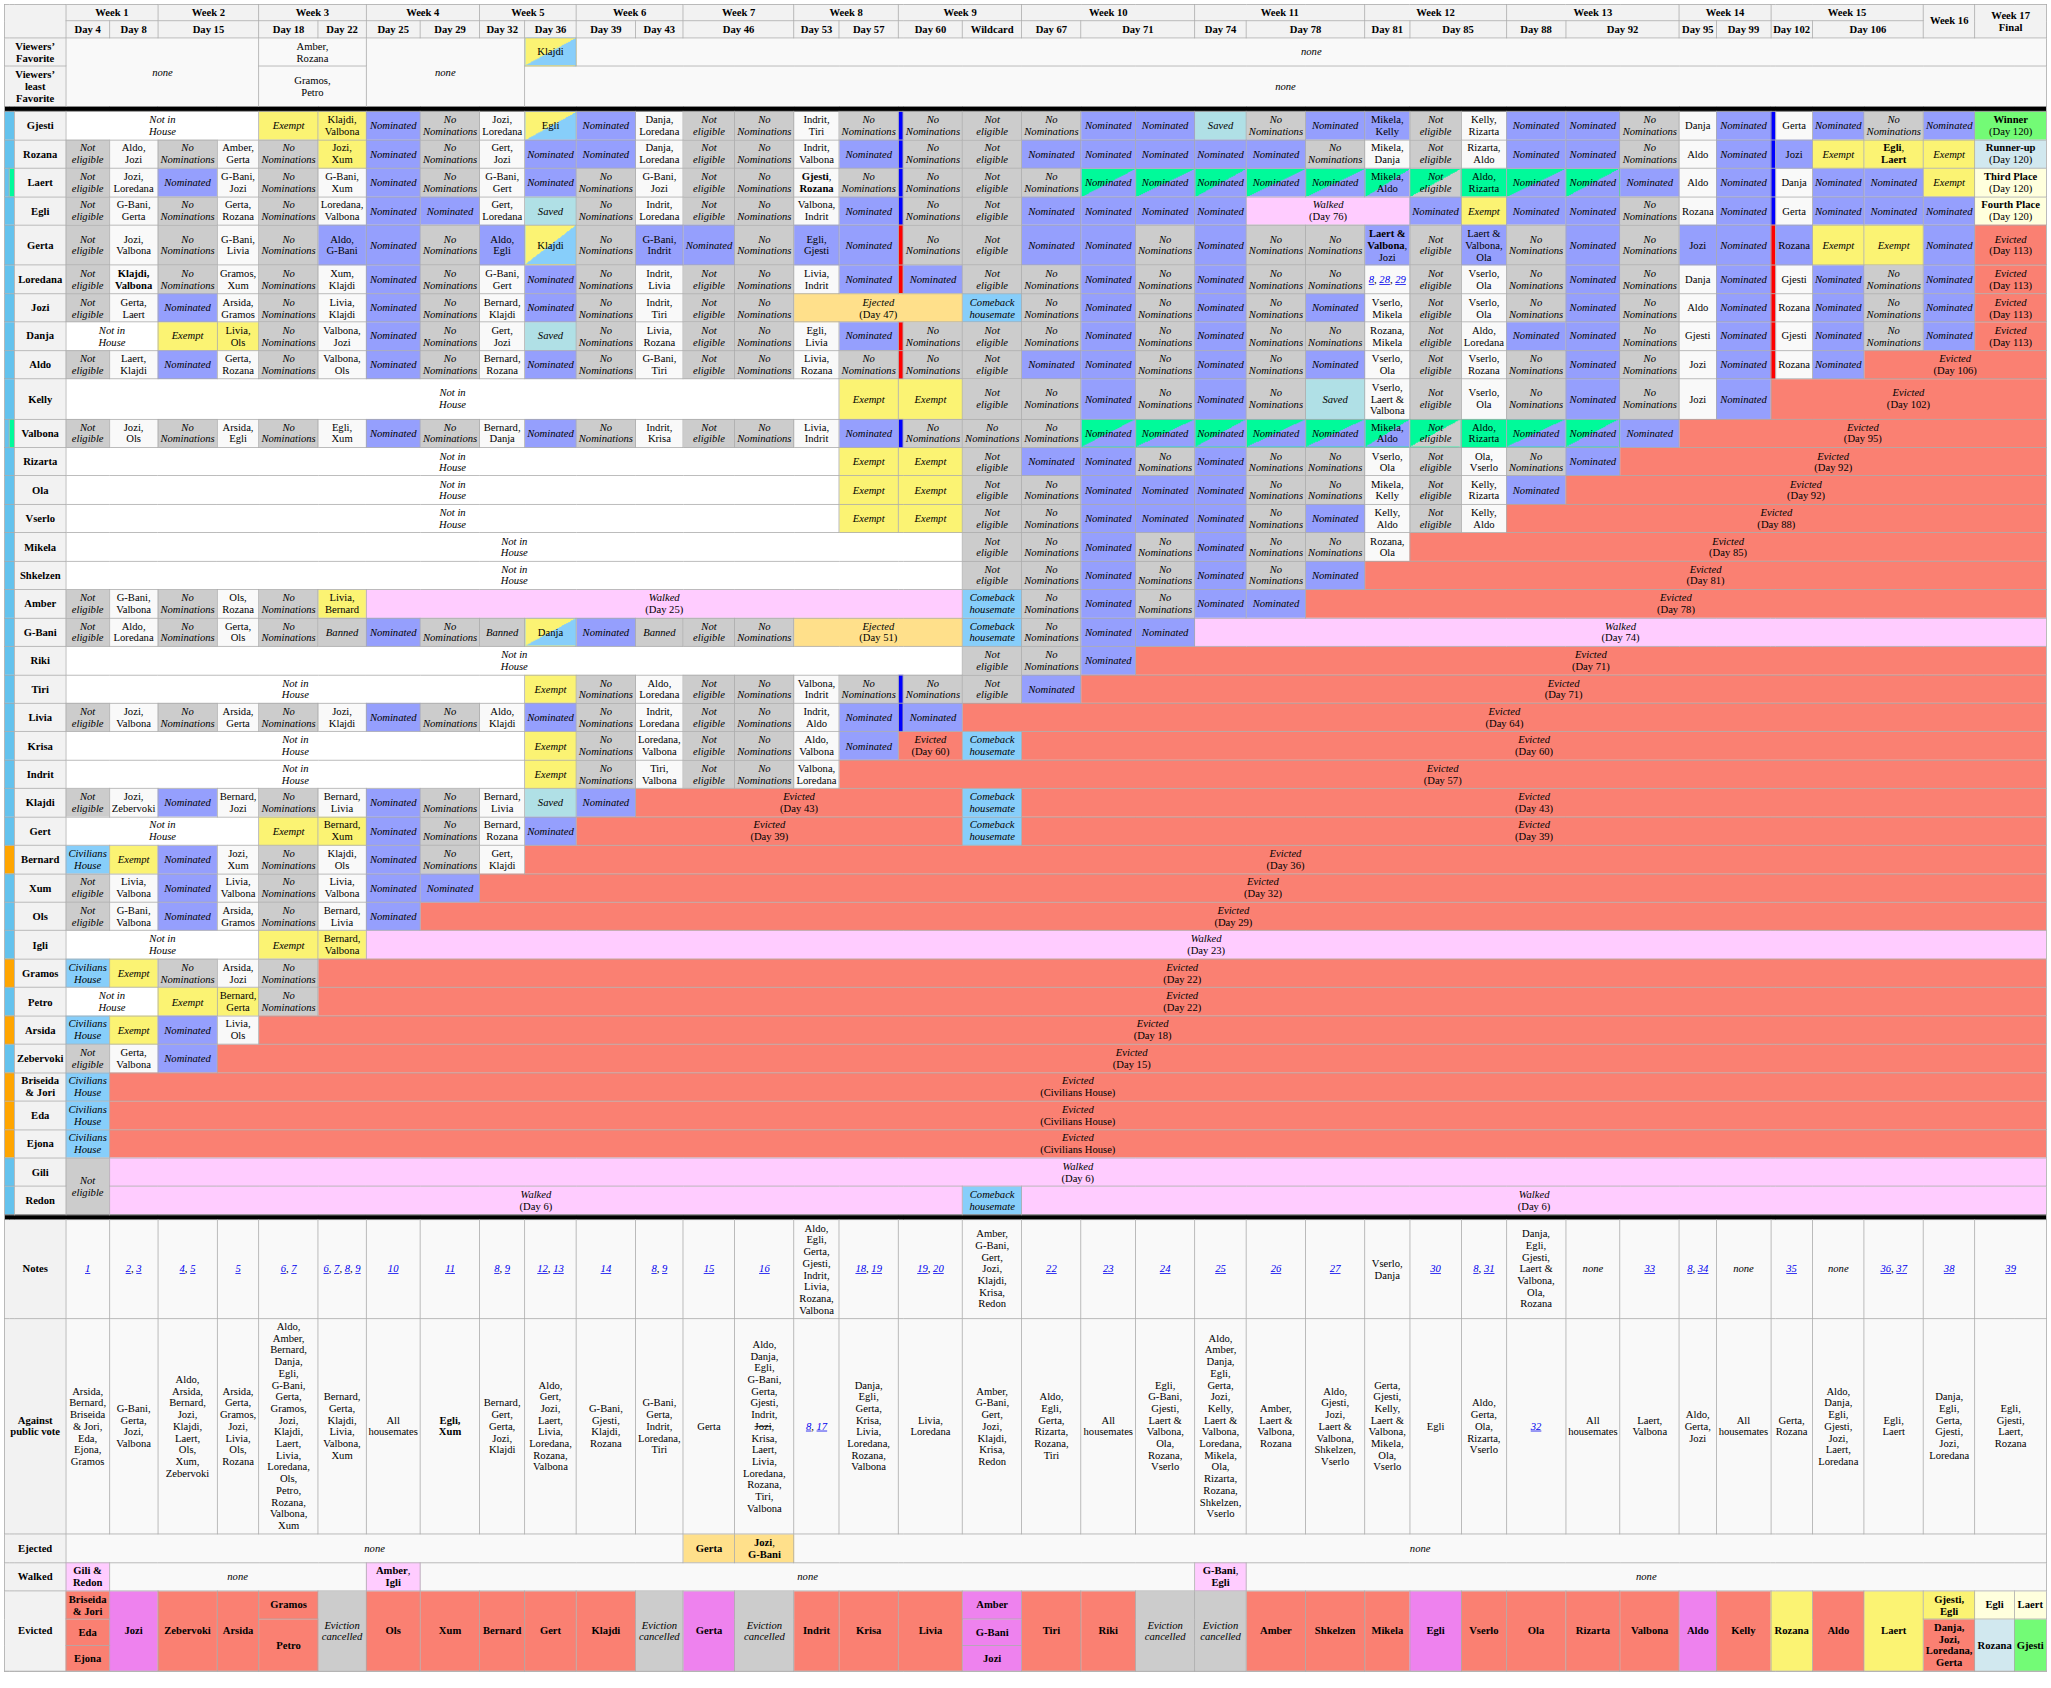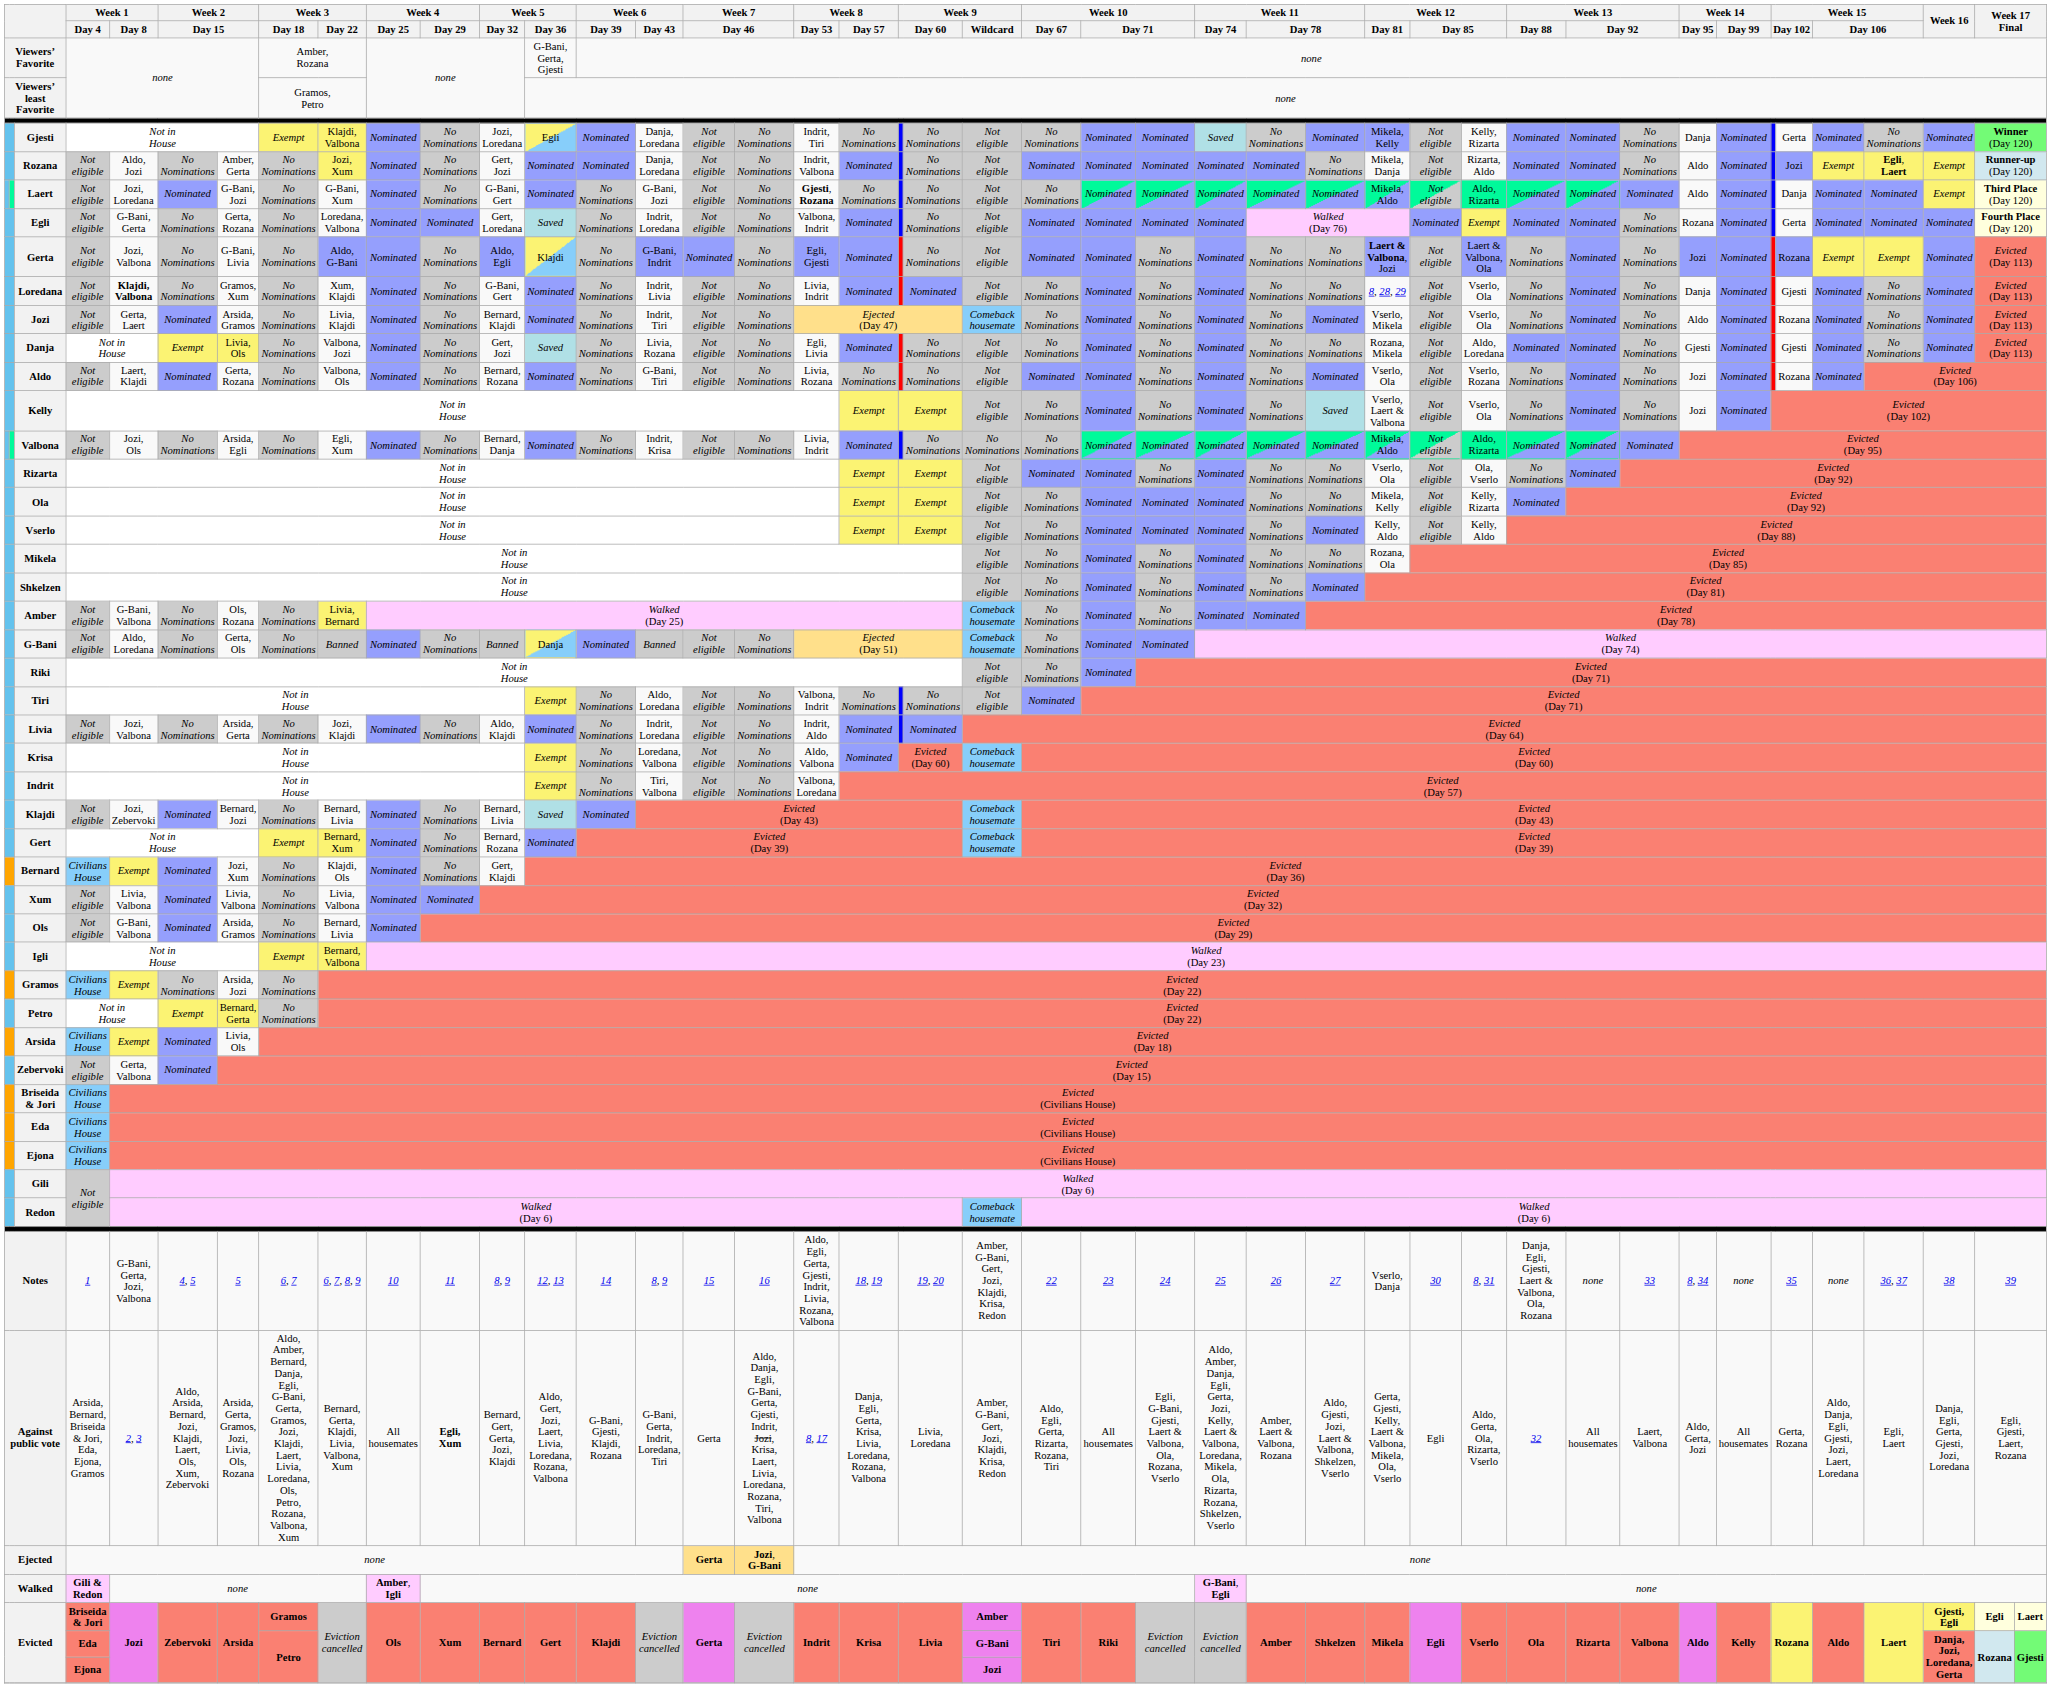(550, 52) Klajdi -> (550, 57) G-Bani, Gerta, Gjesti
(134, 1269) 2, 3 -> (134, 1280) G-Bani, Gerta, Jozi, Valbona
(134, 1426) G-Bani, Gerta, Jozi, Valbona -> (134, 1438) 2, 3
